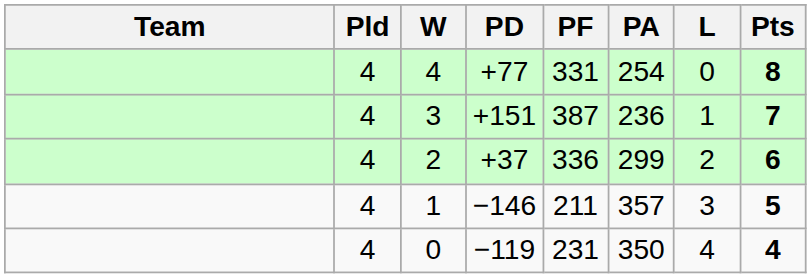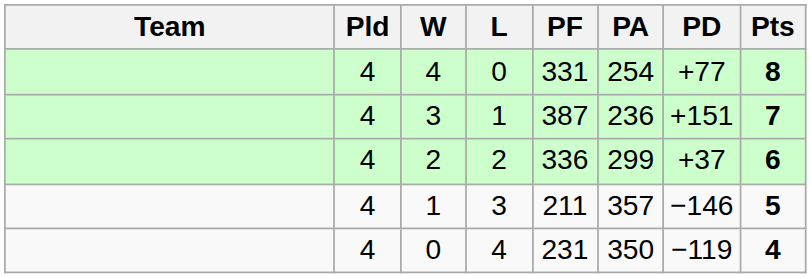columns swapped: (707, 26) <-> (504, 26)
